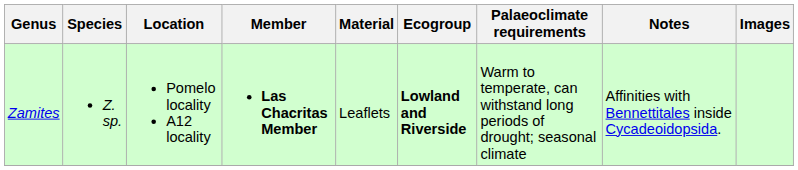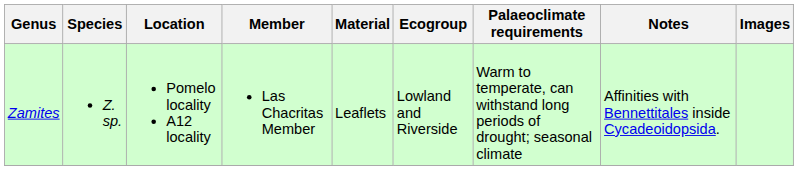(279, 113) bold -> (277, 113) normal
(434, 112) bold -> (427, 112) normal
